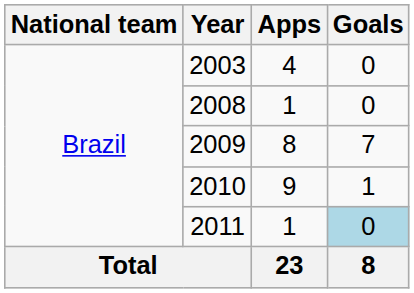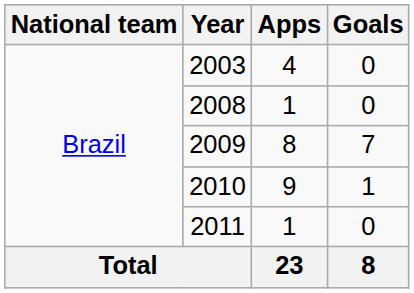(368, 226) lightblue background -> (368, 226) no background
